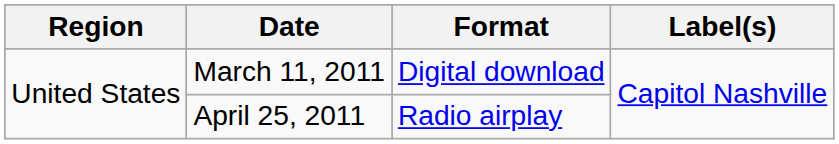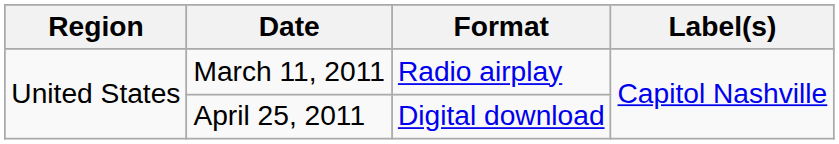(501, 71) Digital download -> (480, 71) Radio airplay
(480, 116) Radio airplay -> (501, 116) Digital download
